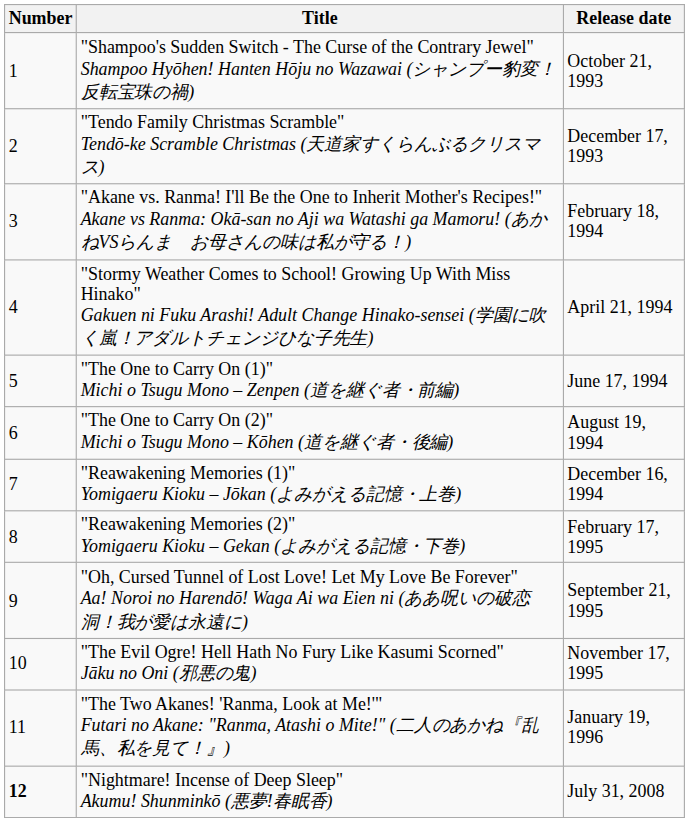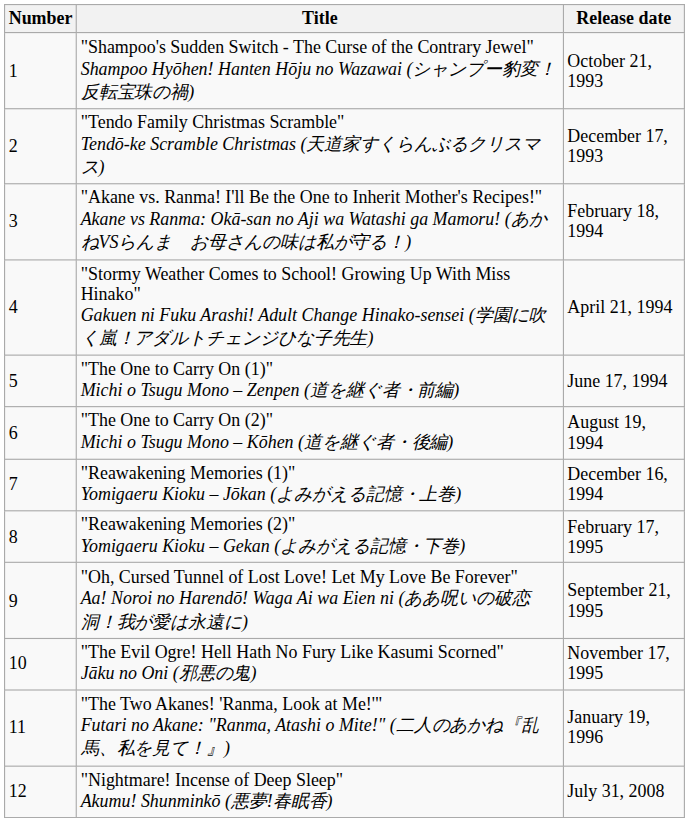(18, 791) bold -> (18, 791) normal
